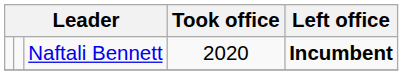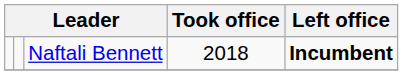(226, 53) 2020 -> (226, 53) 2018
